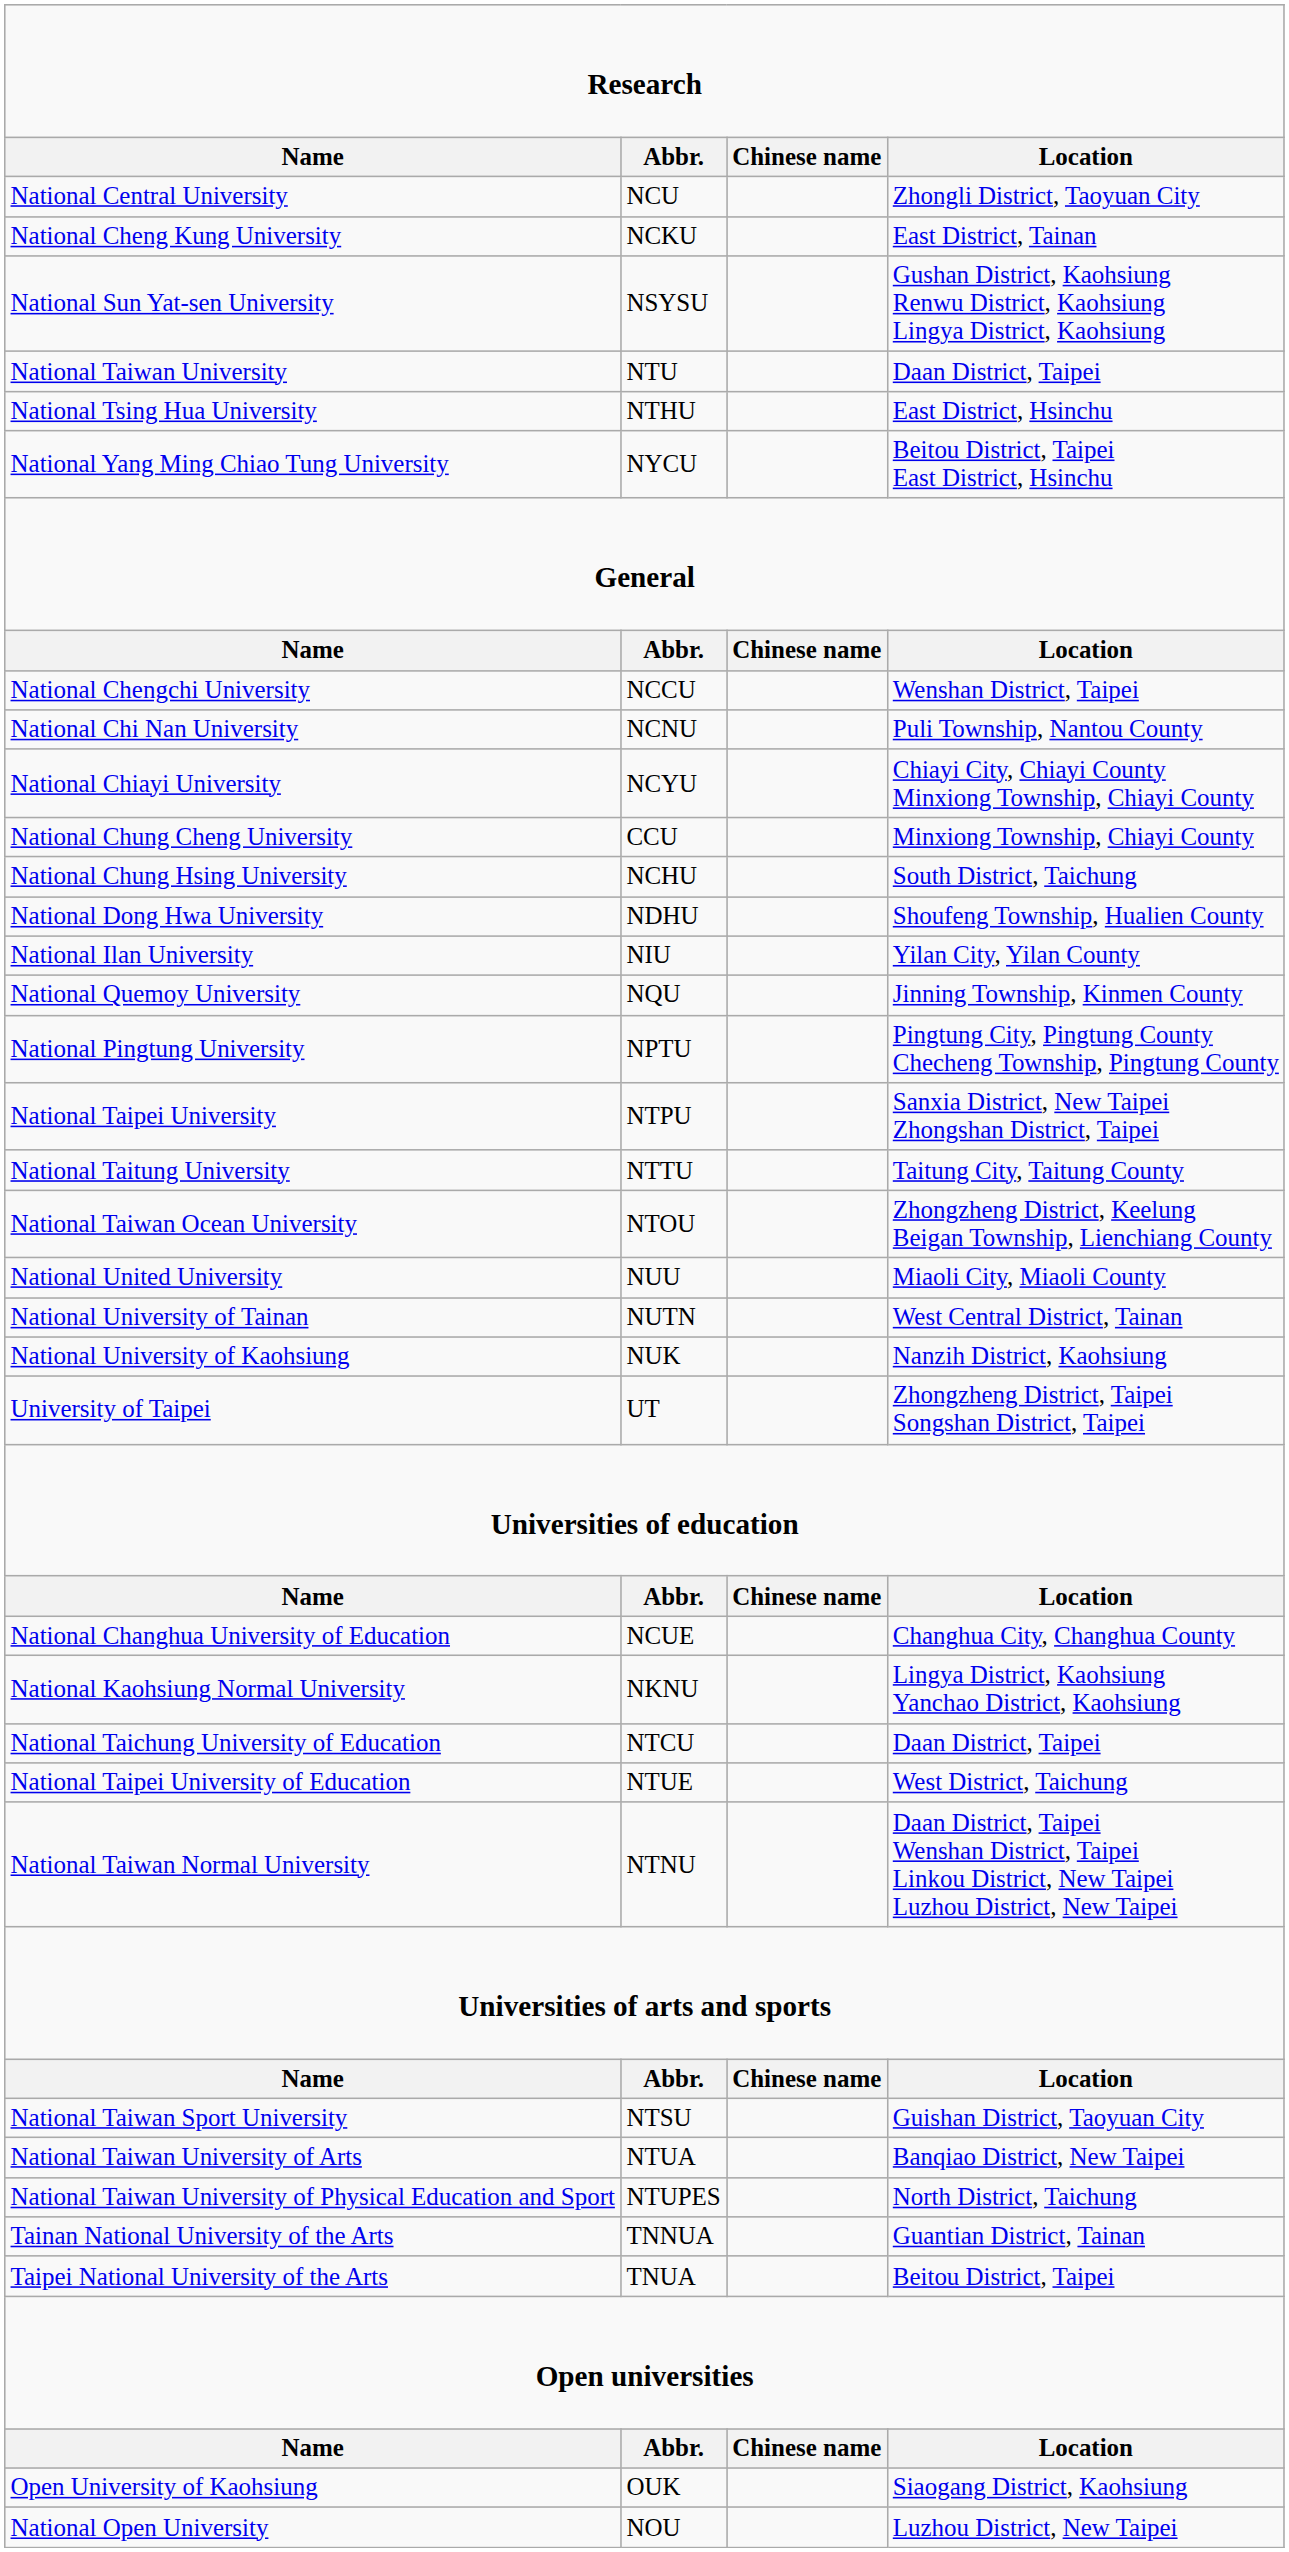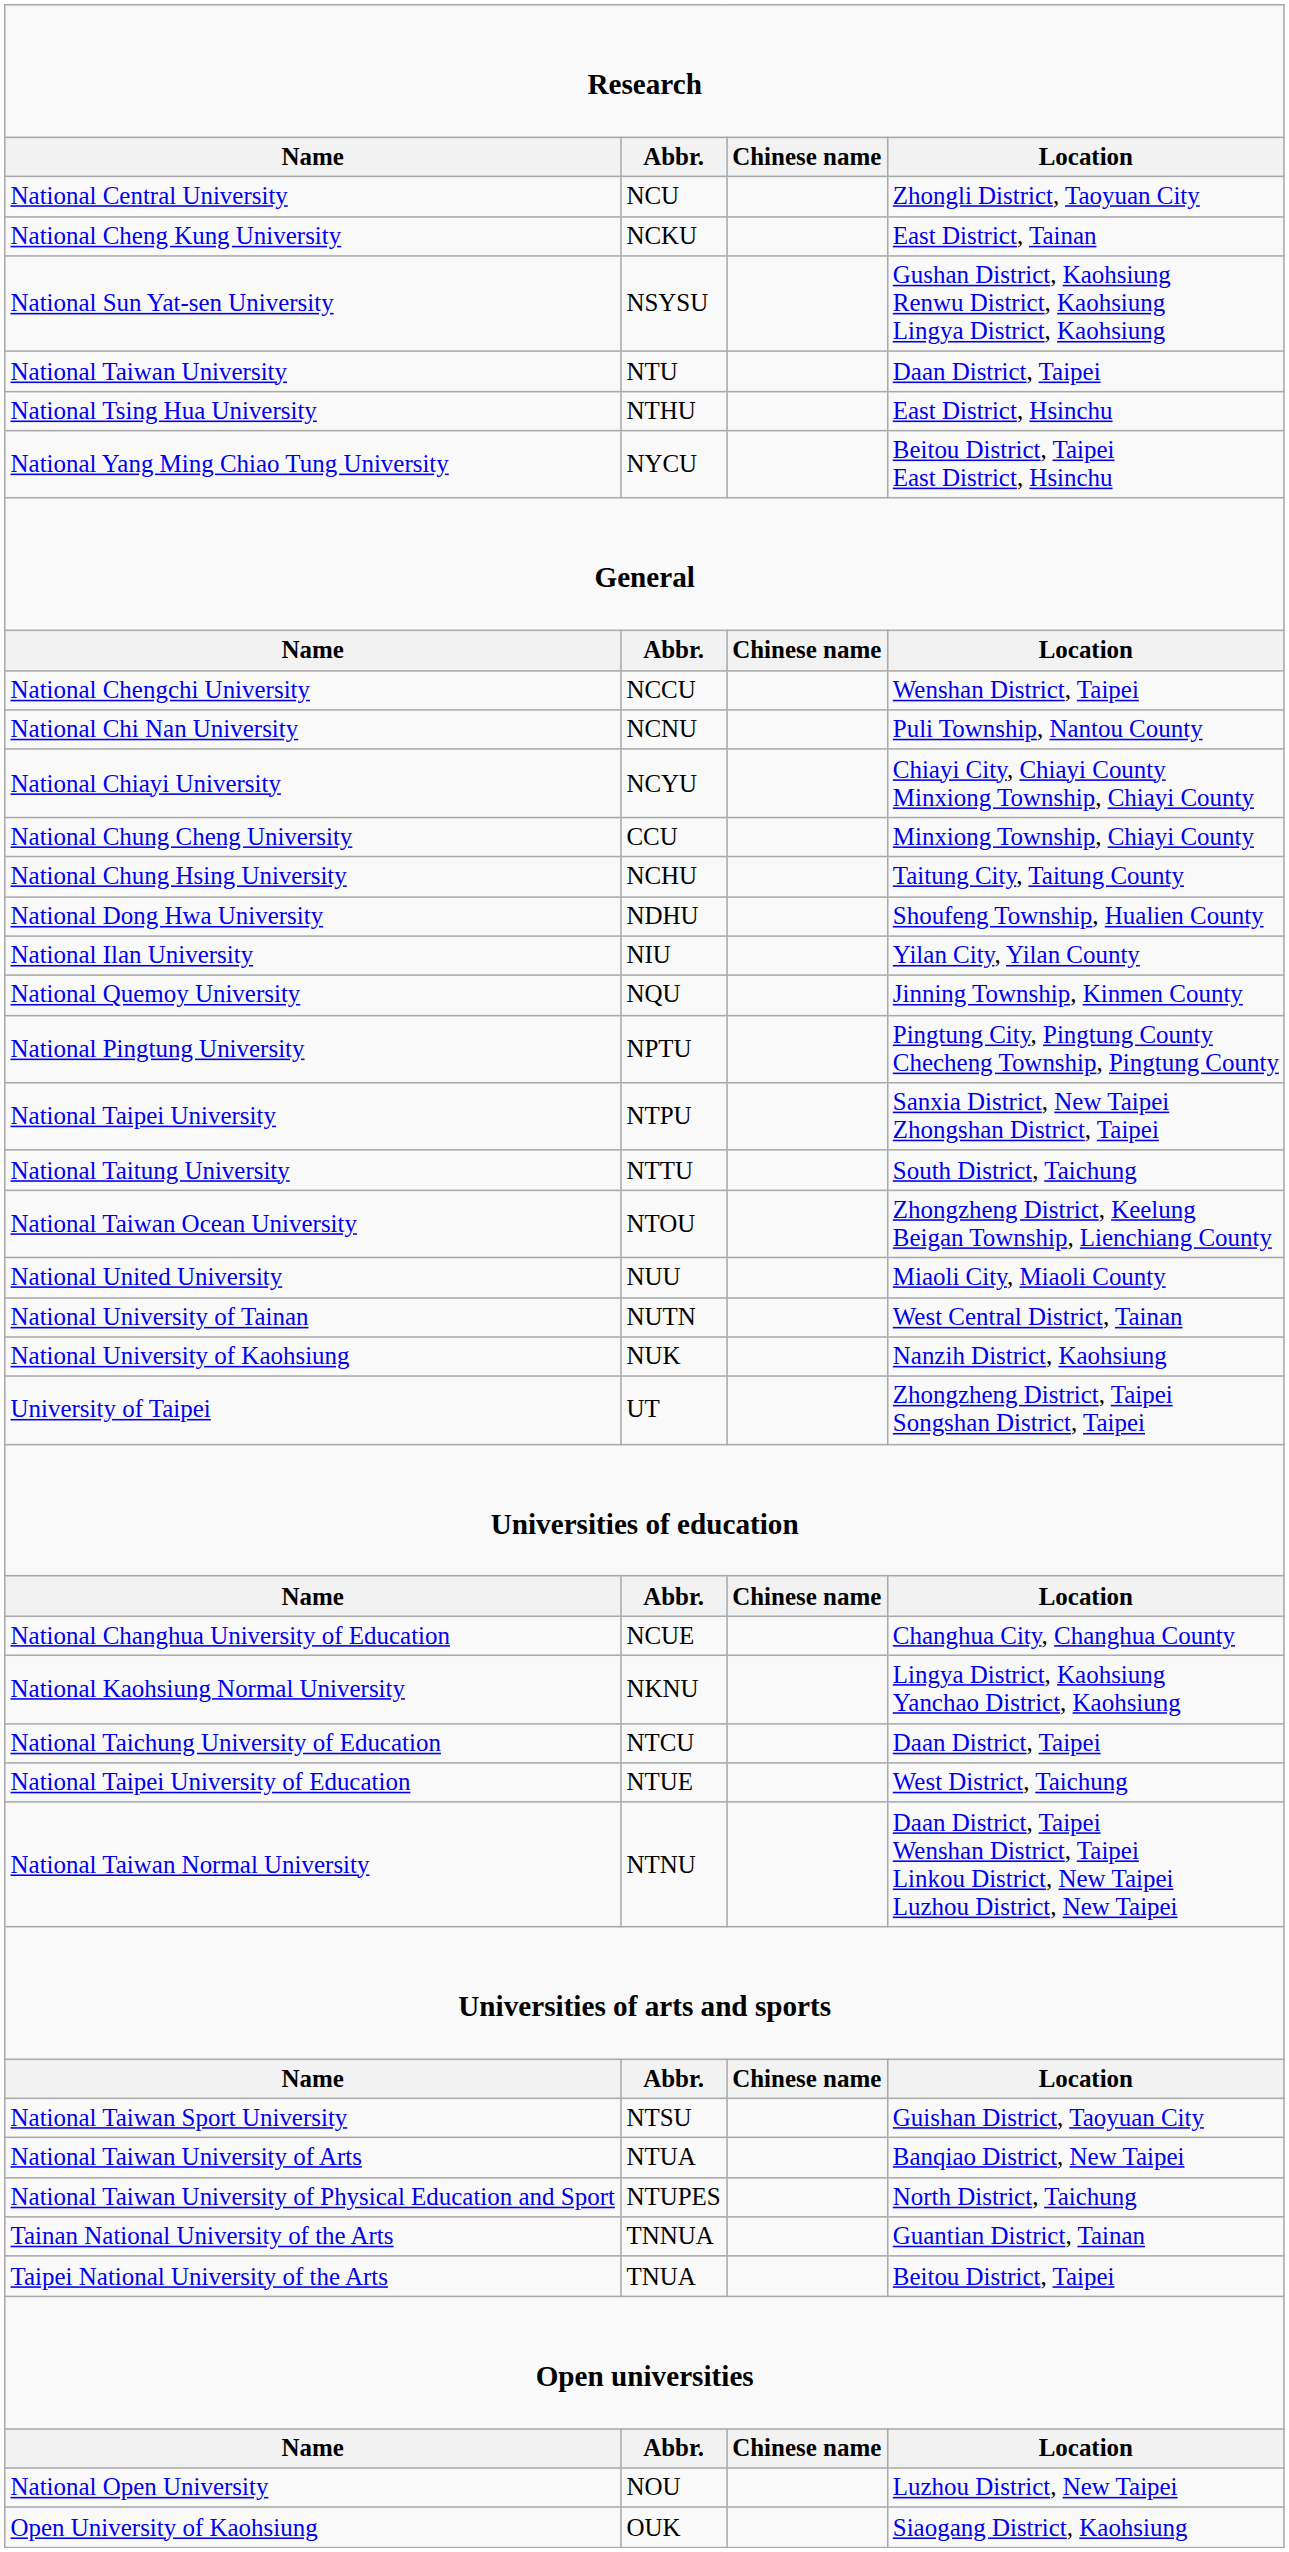(1015, 876) South District, Taichung -> (1038, 876) Taitung City, Taitung County
(1038, 1169) Taitung City, Taitung County -> (1015, 1169) South District, Taichung
rows swapped: (139, 2527) <-> (164, 2487)
